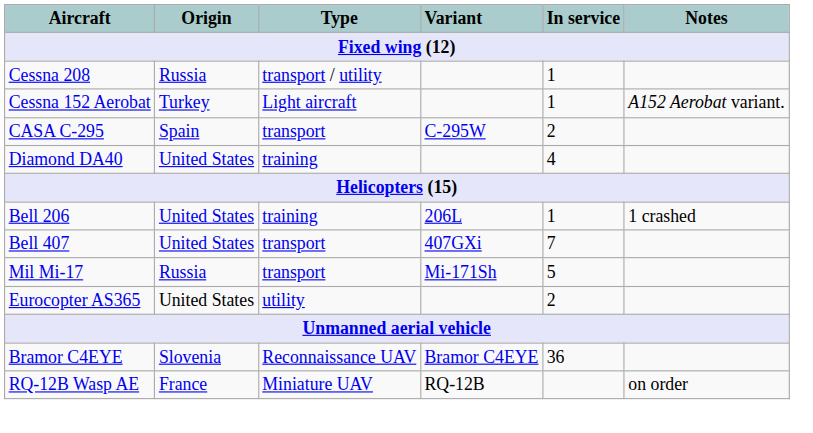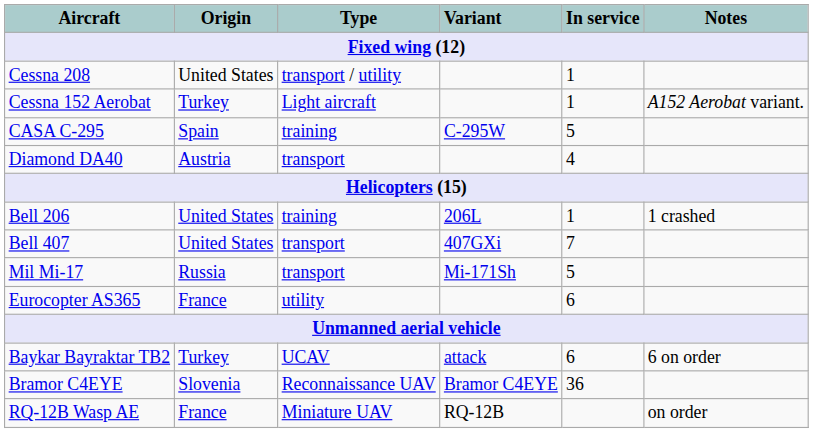(183, 74) Russia -> (226, 74) United States
(294, 131) transport -> (309, 131) training
(551, 131) 2 -> (570, 131) 5
(206, 159) United States -> (204, 159) Austria
(290, 159) training -> (313, 159) transport
(206, 300) United States -> (202, 300) France
(551, 300) 2 -> (570, 300) 6
+ row: (89, 356)
